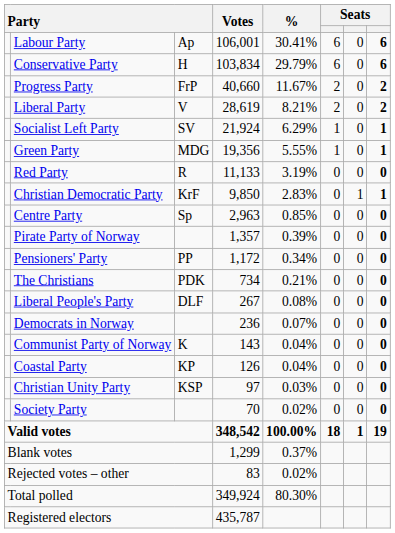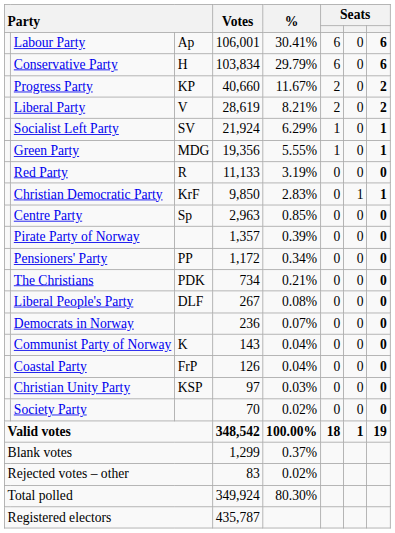(187, 86) FrP -> (186, 86) KP
(186, 366) KP -> (187, 366) FrP
